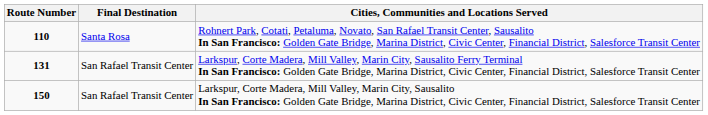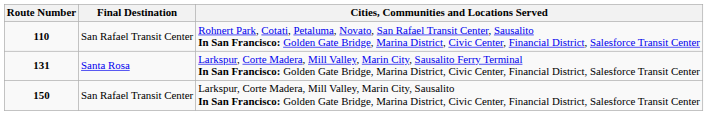(105, 36) Santa Rosa -> (137, 36) San Rafael Transit Center
(137, 65) San Rafael Transit Center -> (105, 65) Santa Rosa
